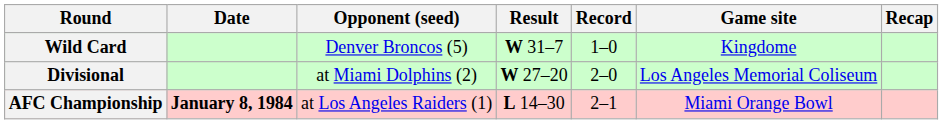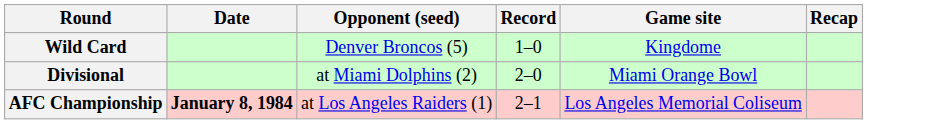- column: (534, 18)
(759, 75) Los Angeles Memorial Coliseum -> (683, 75) Miami Orange Bowl
(759, 103) Miami Orange Bowl -> (683, 103) Los Angeles Memorial Coliseum
